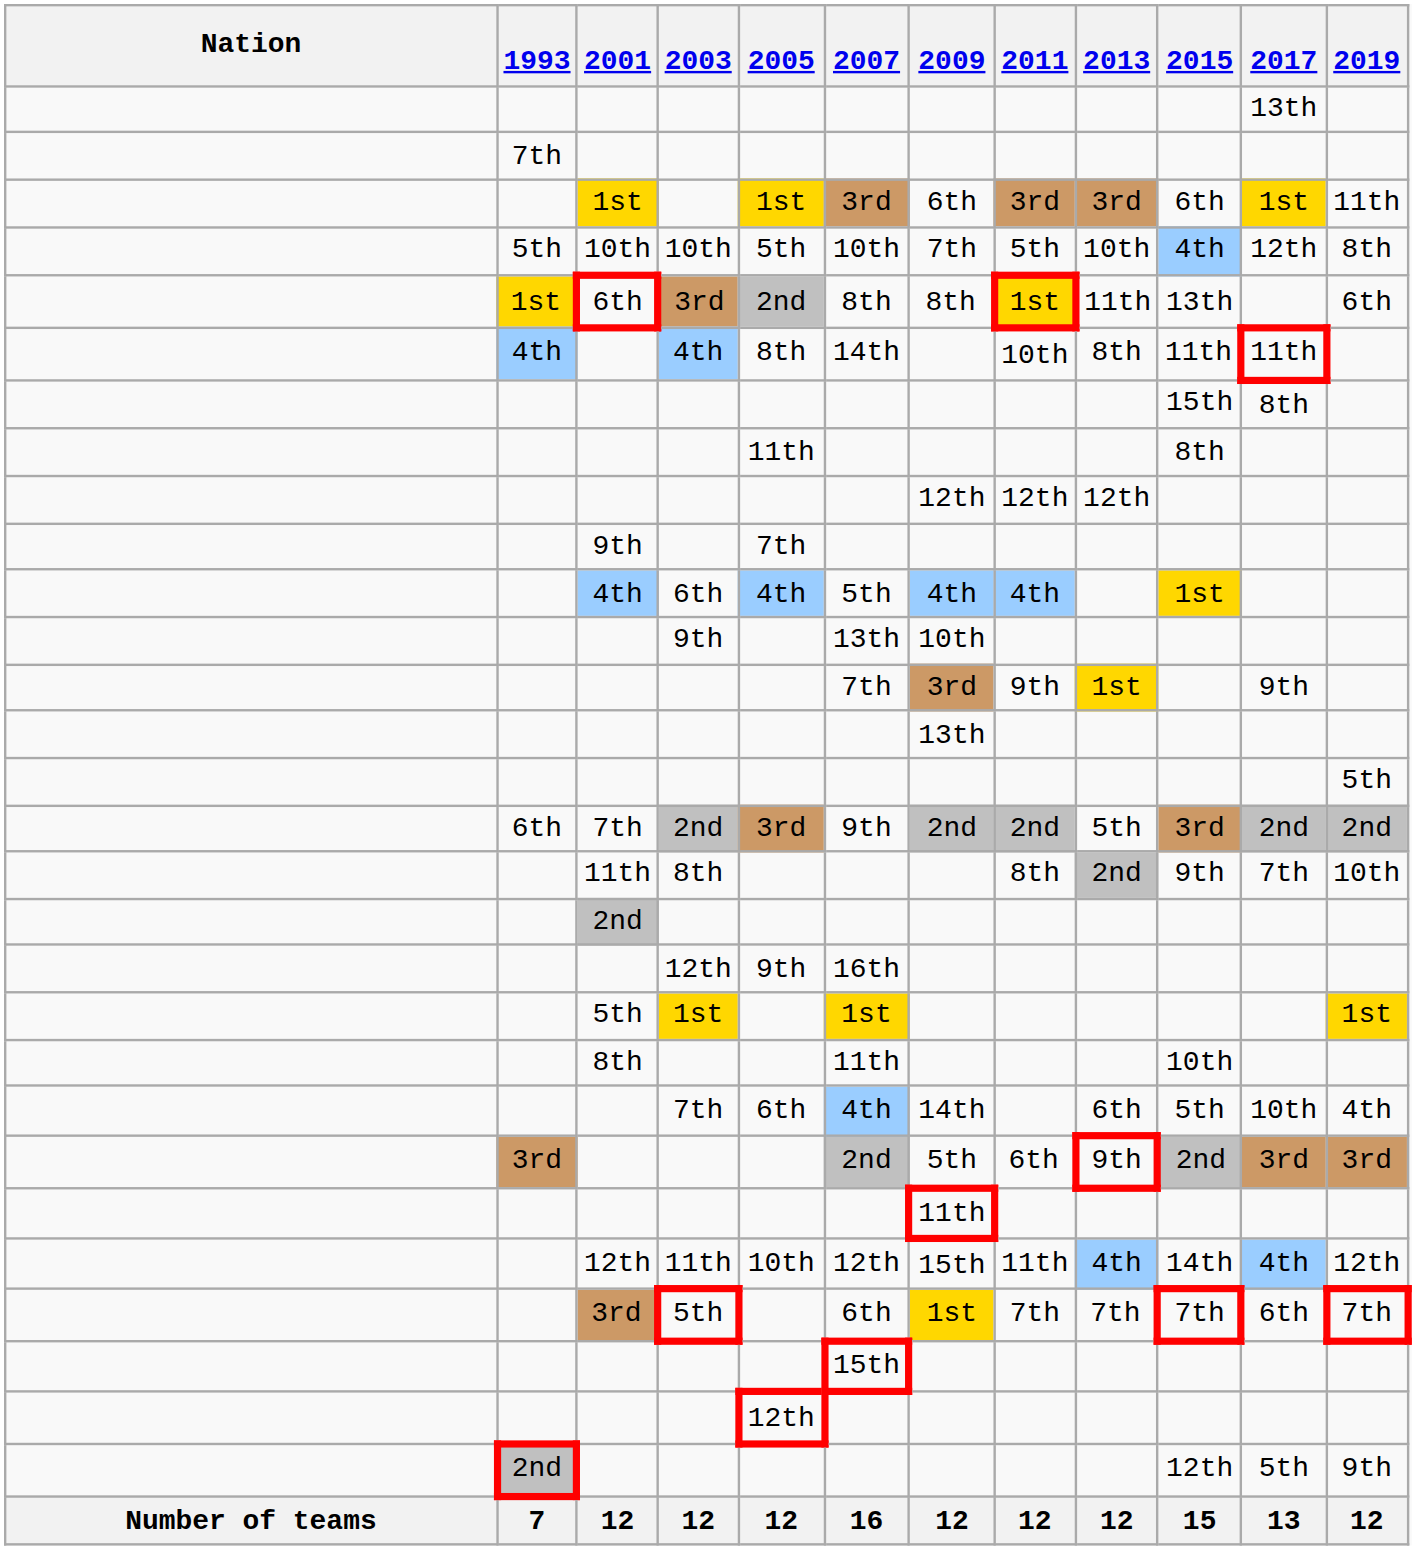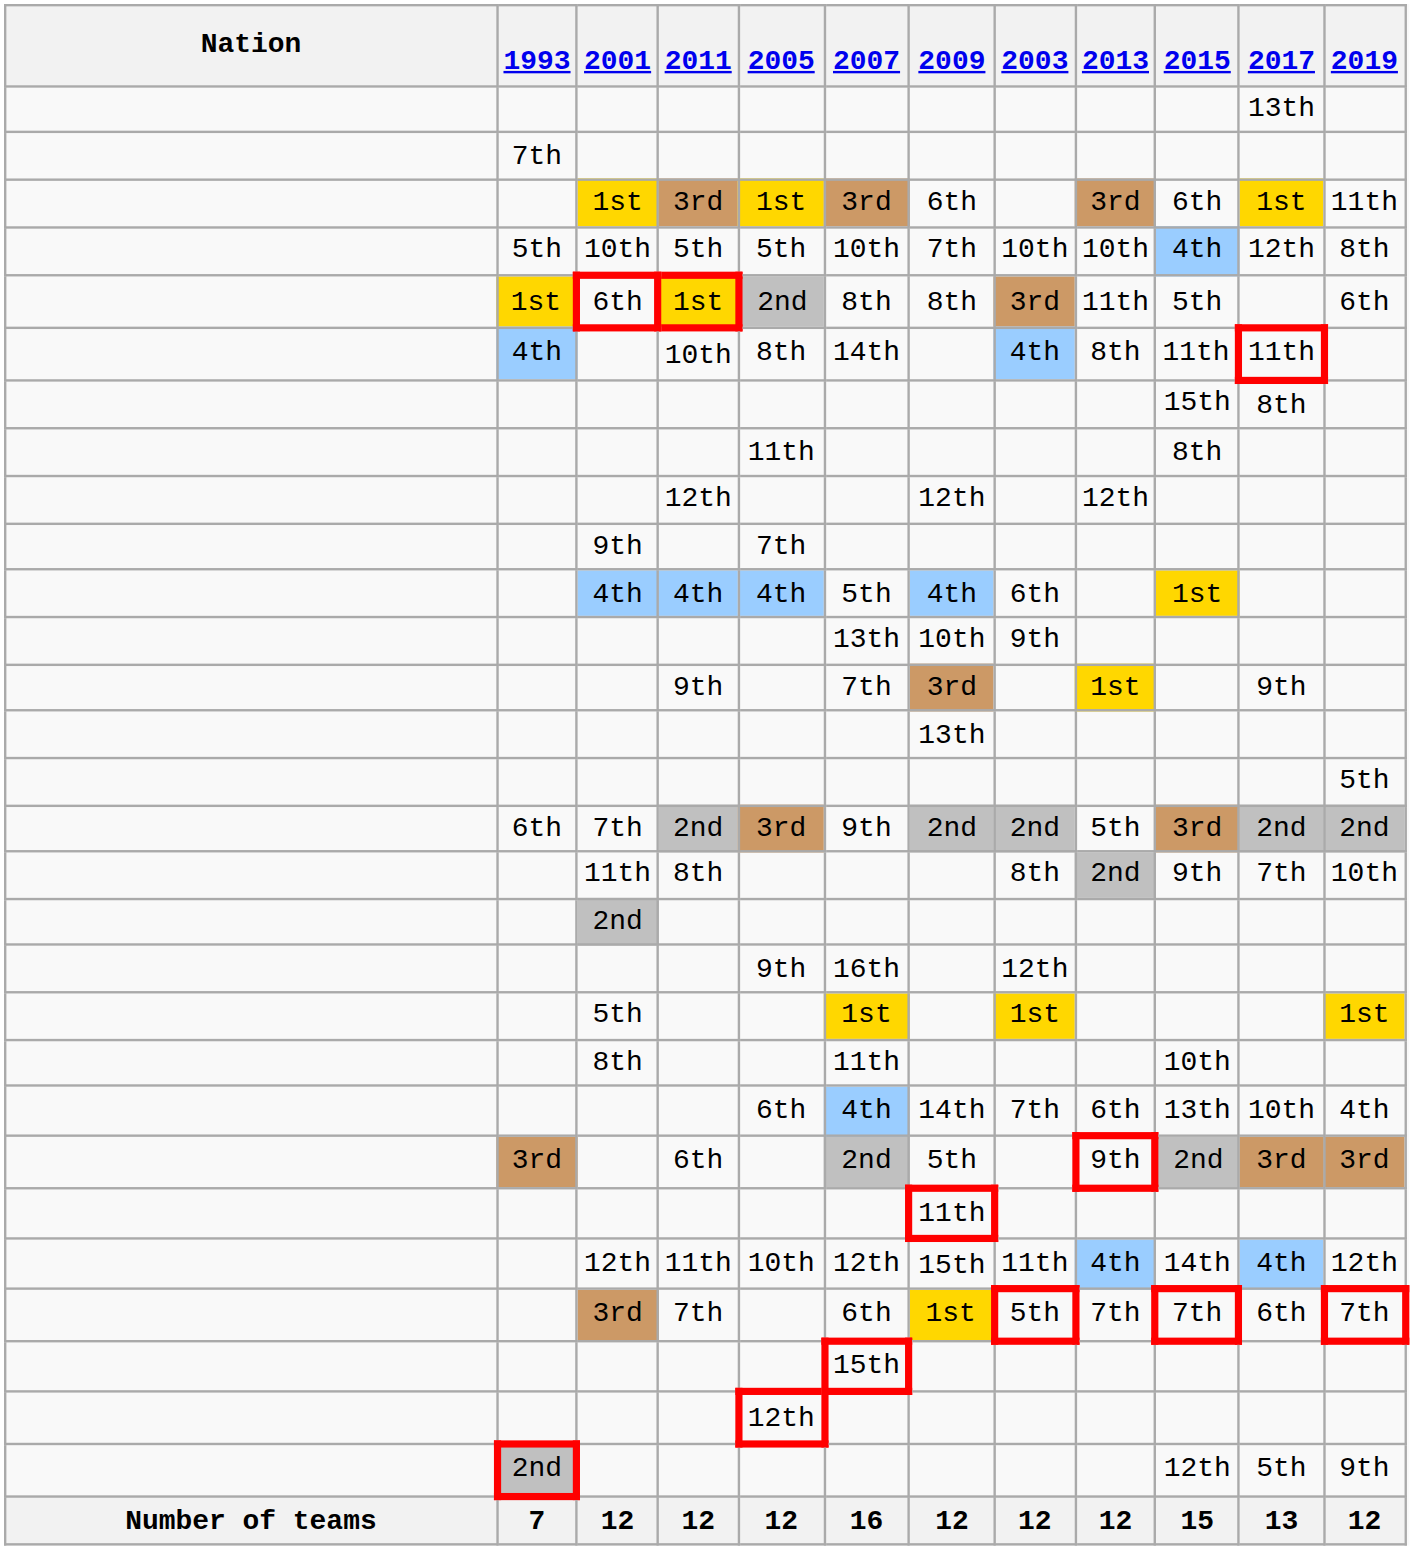columns swapped: (698, 62) <-> (1035, 62)
(1200, 302) 13th -> (1197, 302) 5th
(1200, 1111) 5th -> (1197, 1111) 13th
